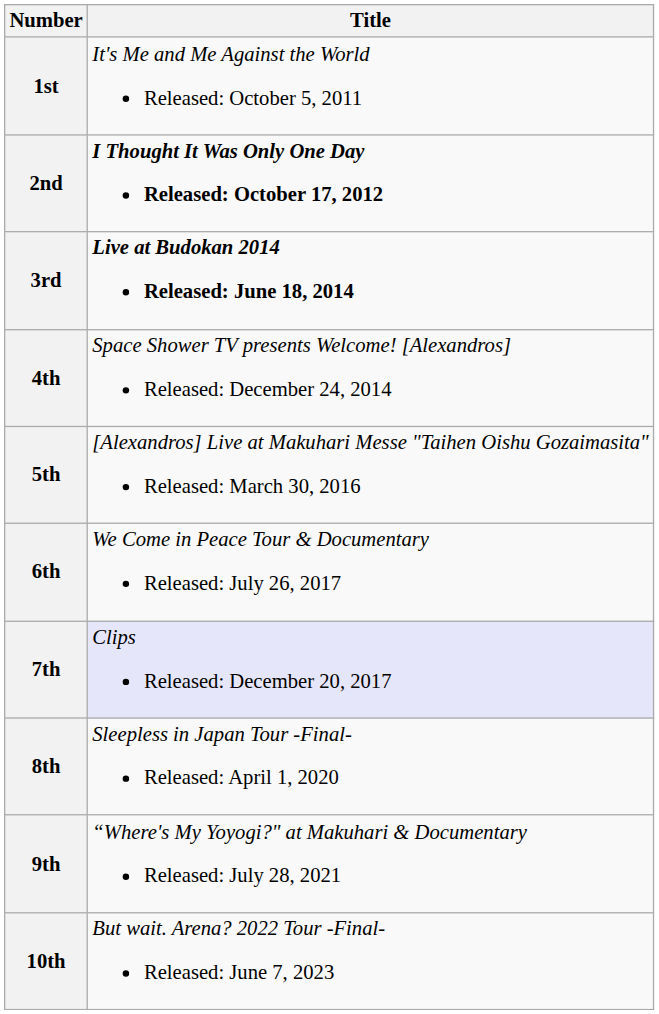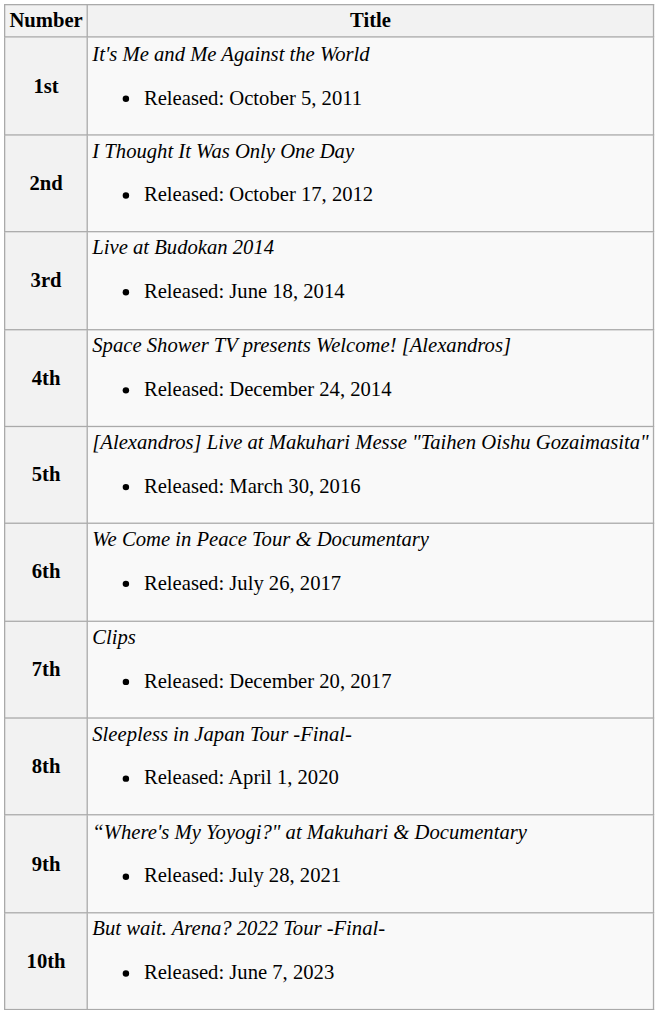(371, 173) bold -> (371, 173) normal
(371, 270) bold -> (371, 270) normal
(371, 659) lavender background -> (371, 659) no background
